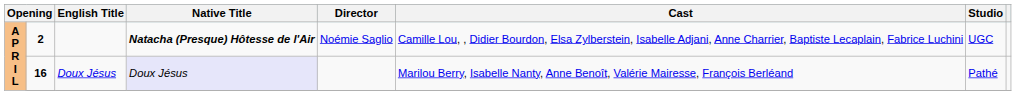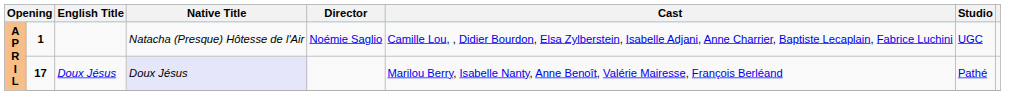(40, 39) 2 -> (40, 39) 1
(222, 39) bold -> (217, 39) normal
(40, 73) 16 -> (40, 73) 17
